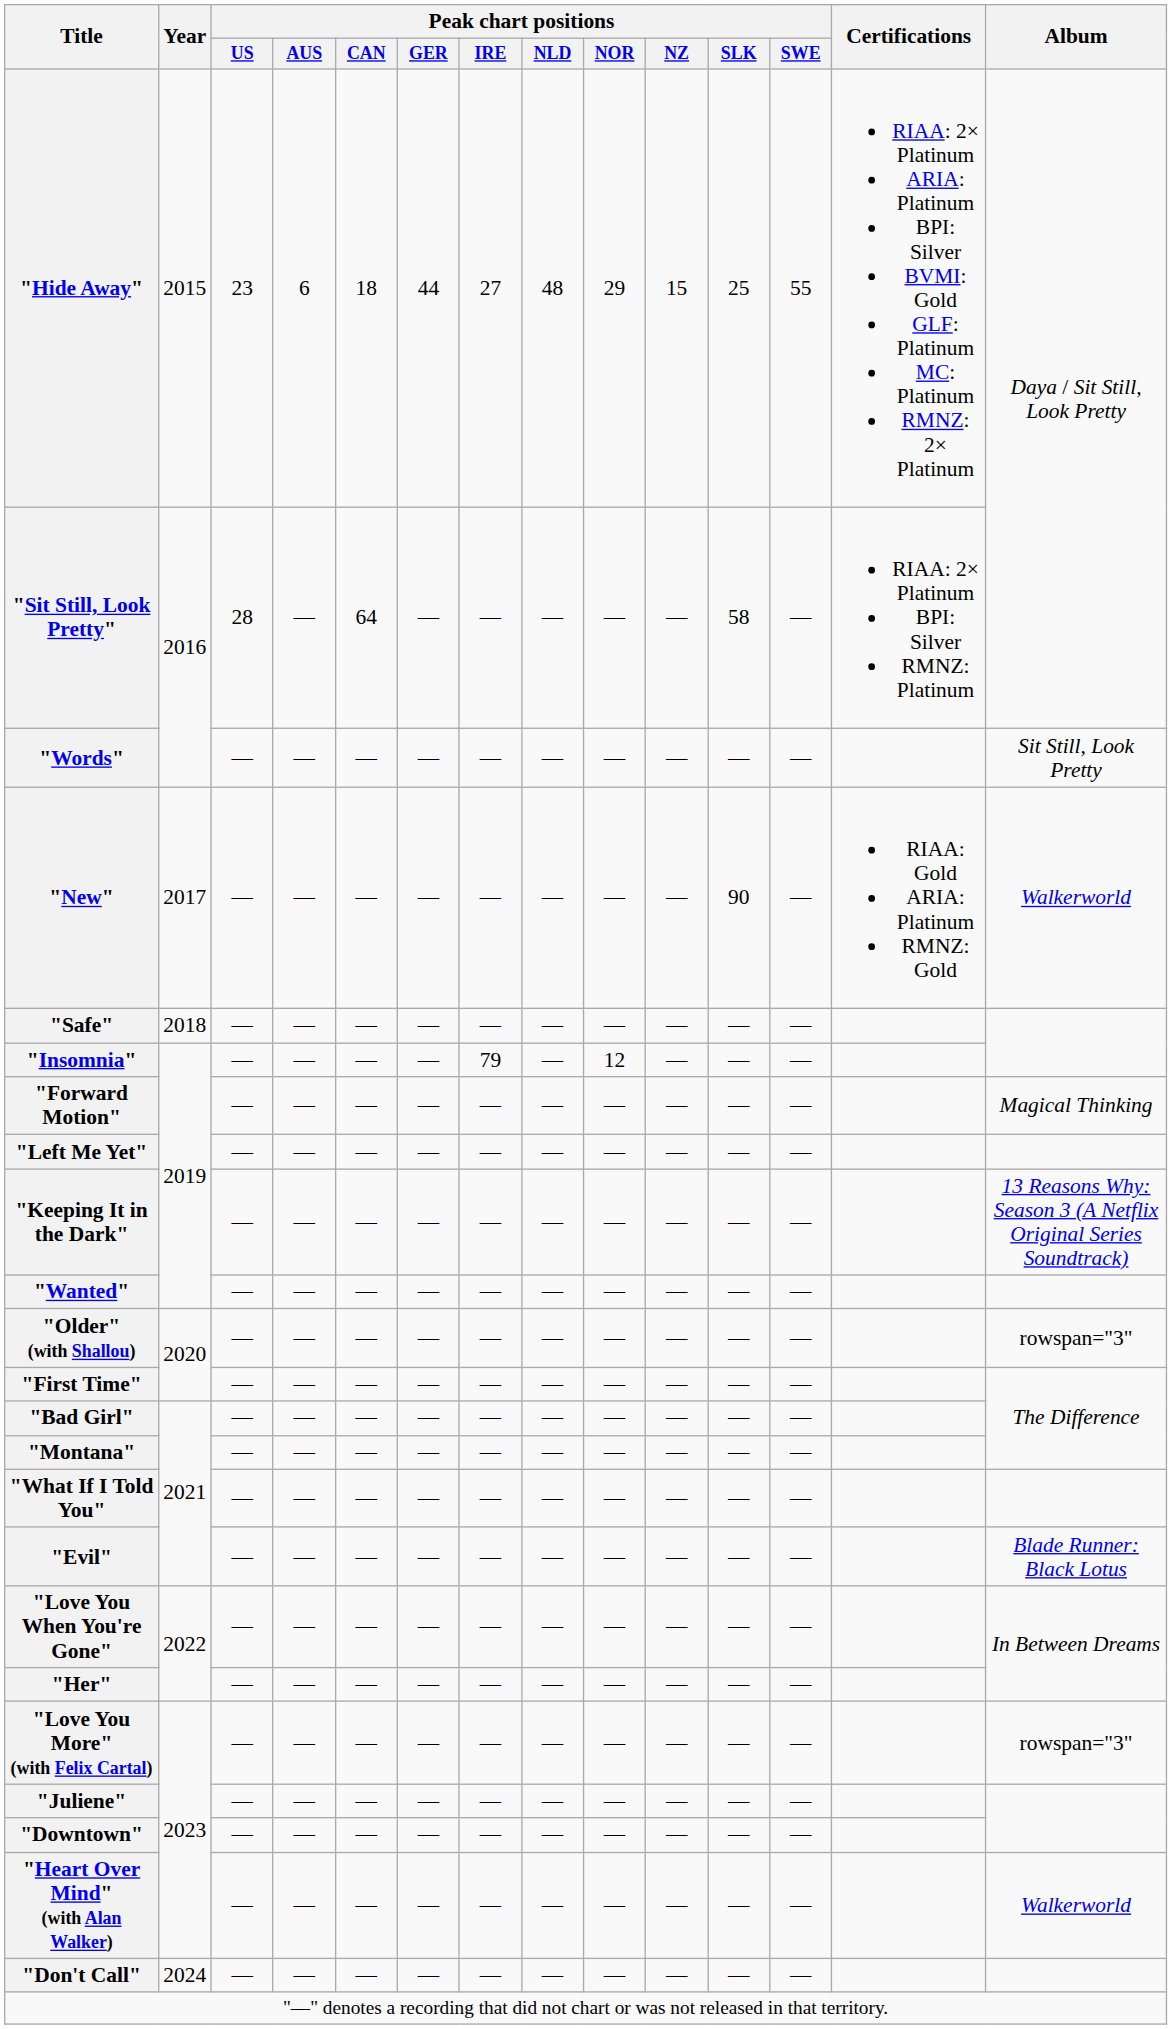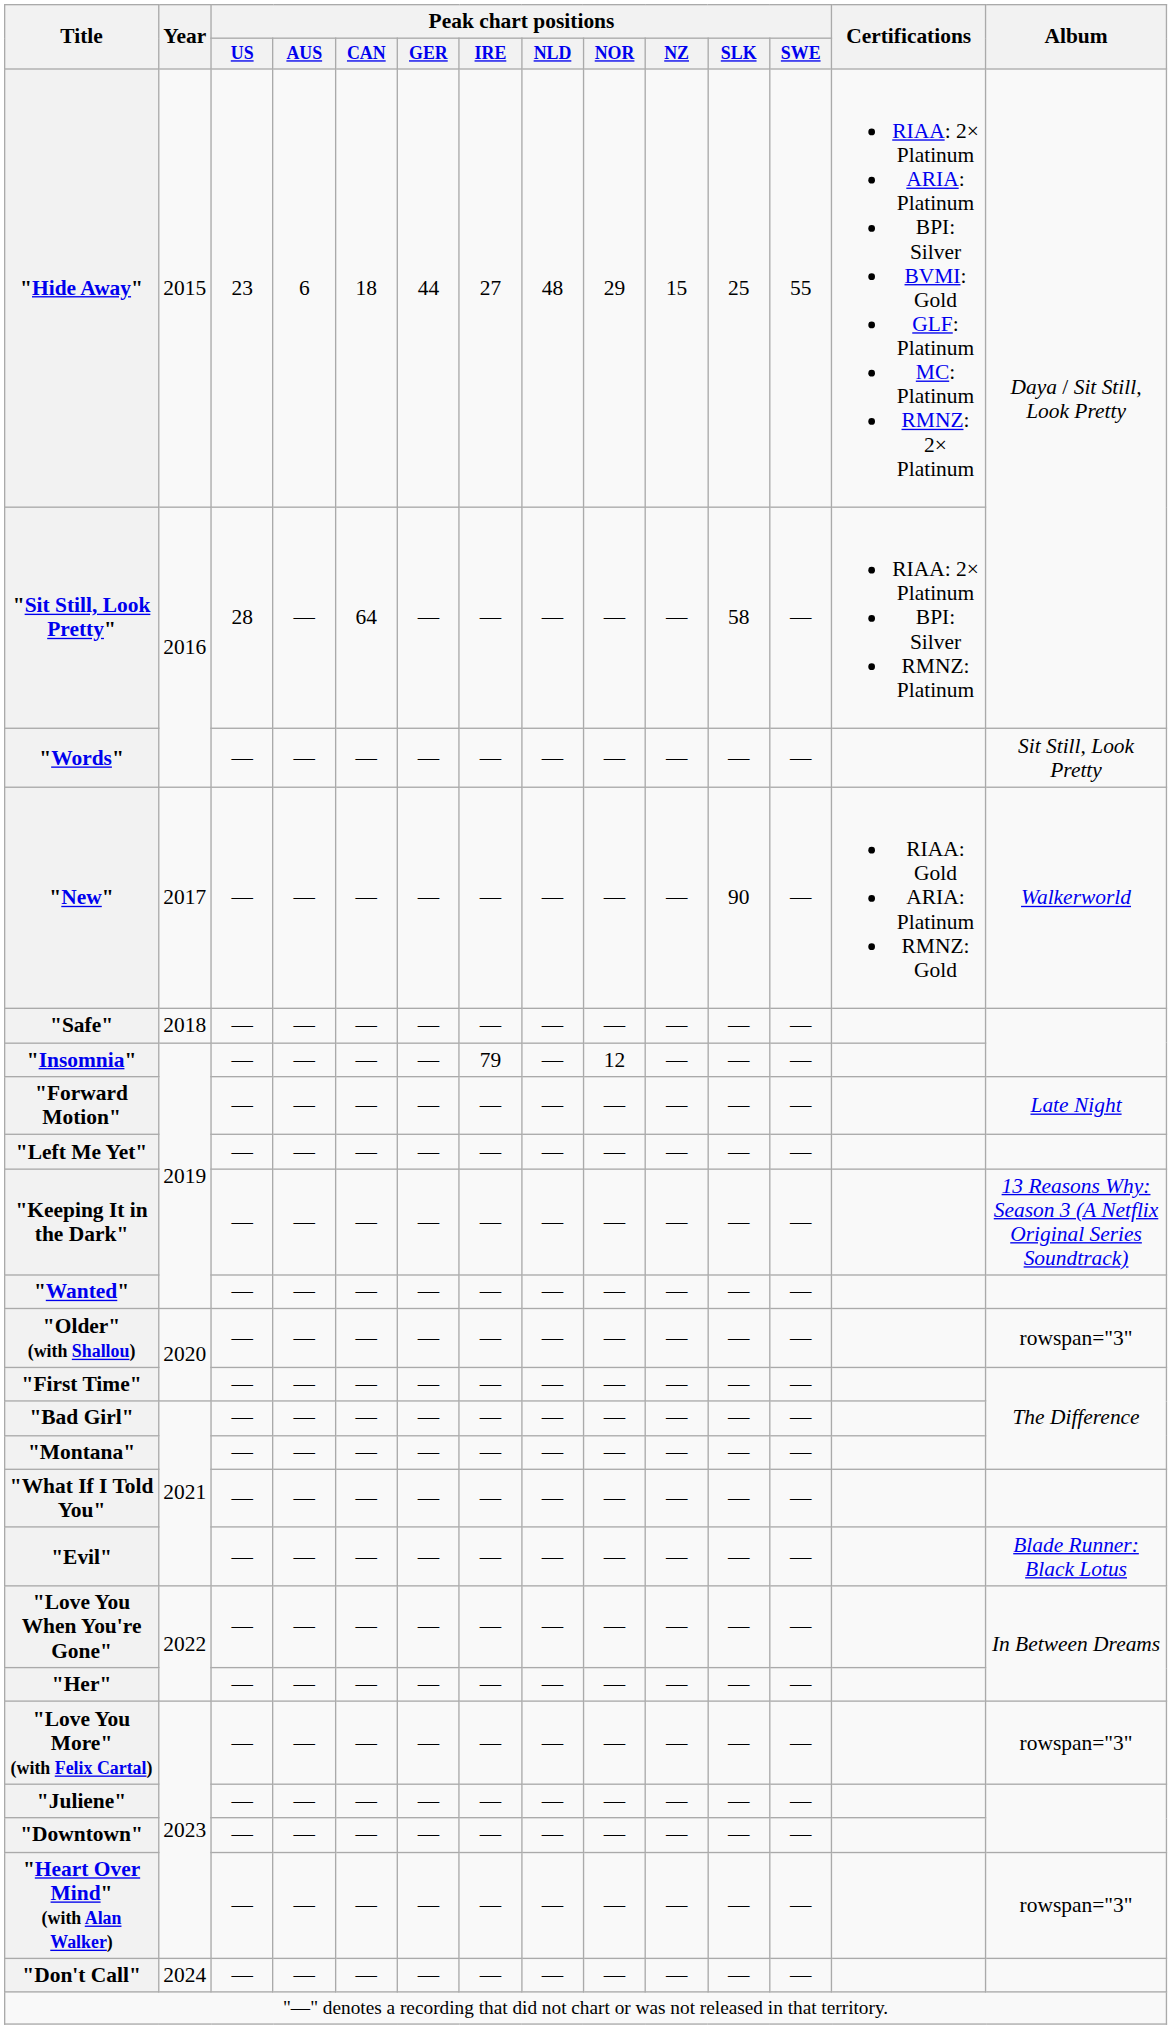(1076, 1105) Magical Thinking -> (1076, 1105) Late Night
(1076, 1904) Walkerworld -> (1076, 1904) rowspan="3"
